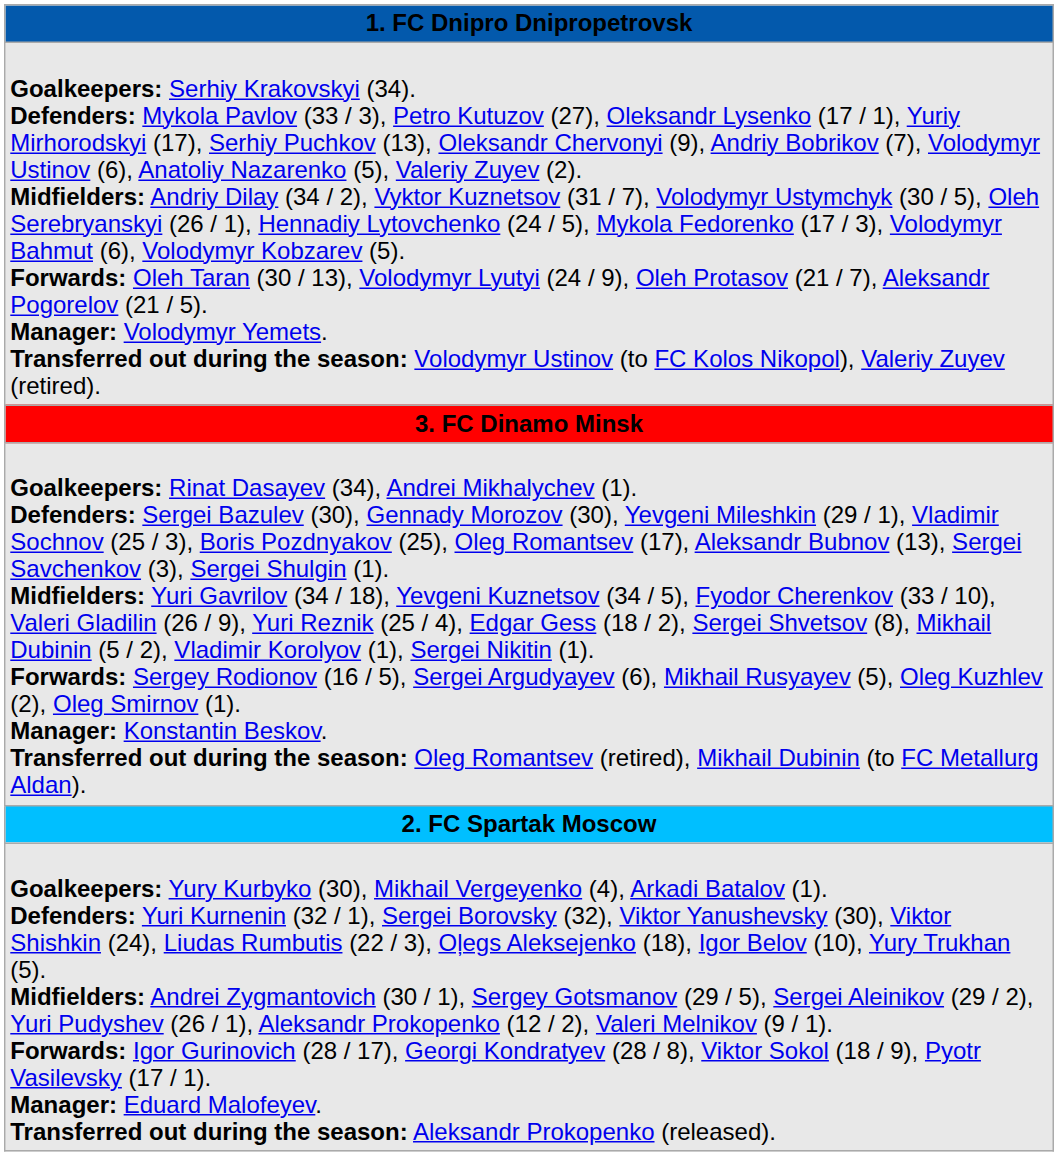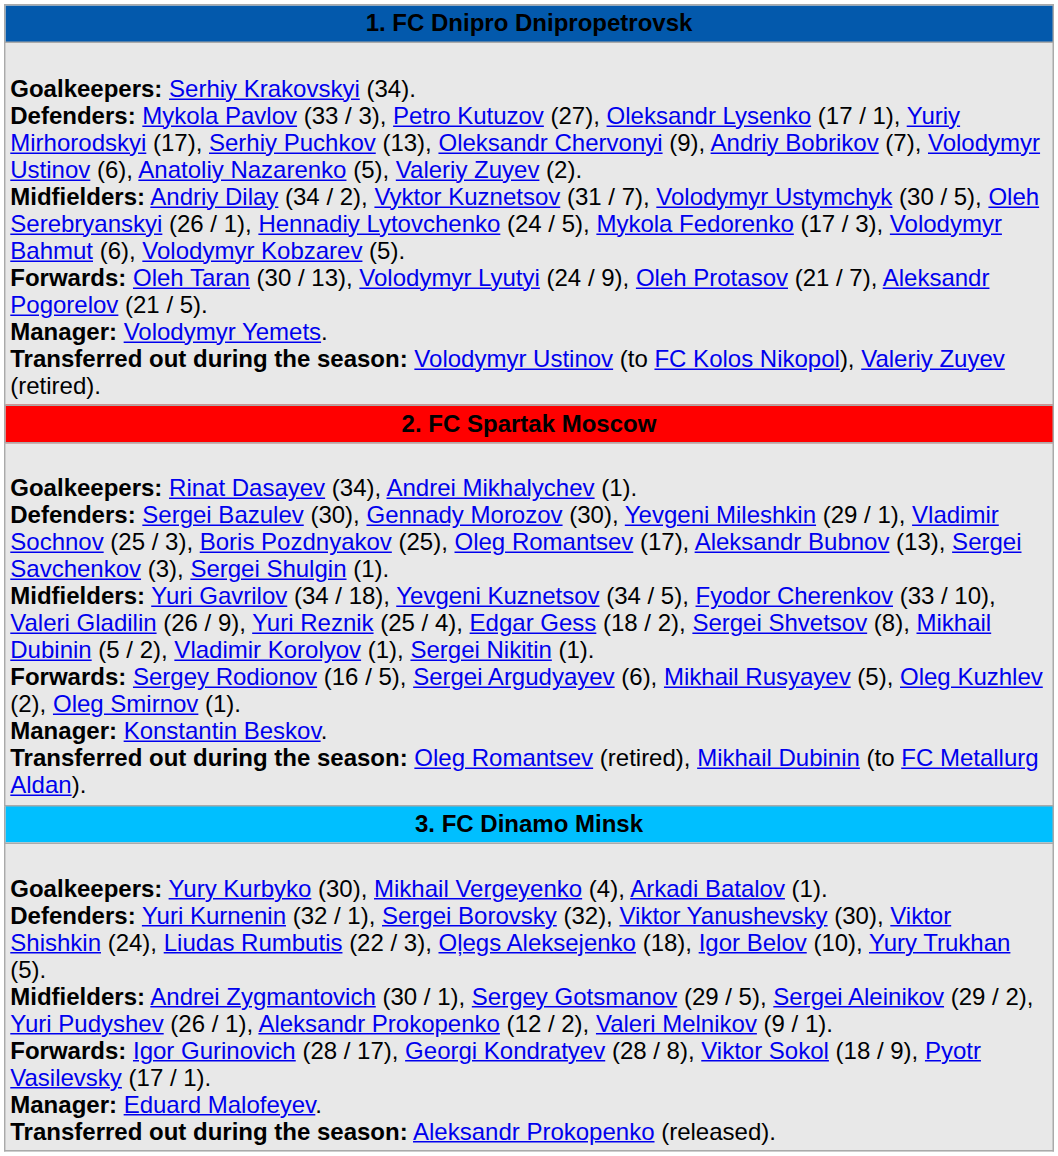(529, 423) 3. FC Dinamo Minsk -> (529, 423) 2. FC Spartak Moscow
(529, 823) 2. FC Spartak Moscow -> (529, 823) 3. FC Dinamo Minsk
